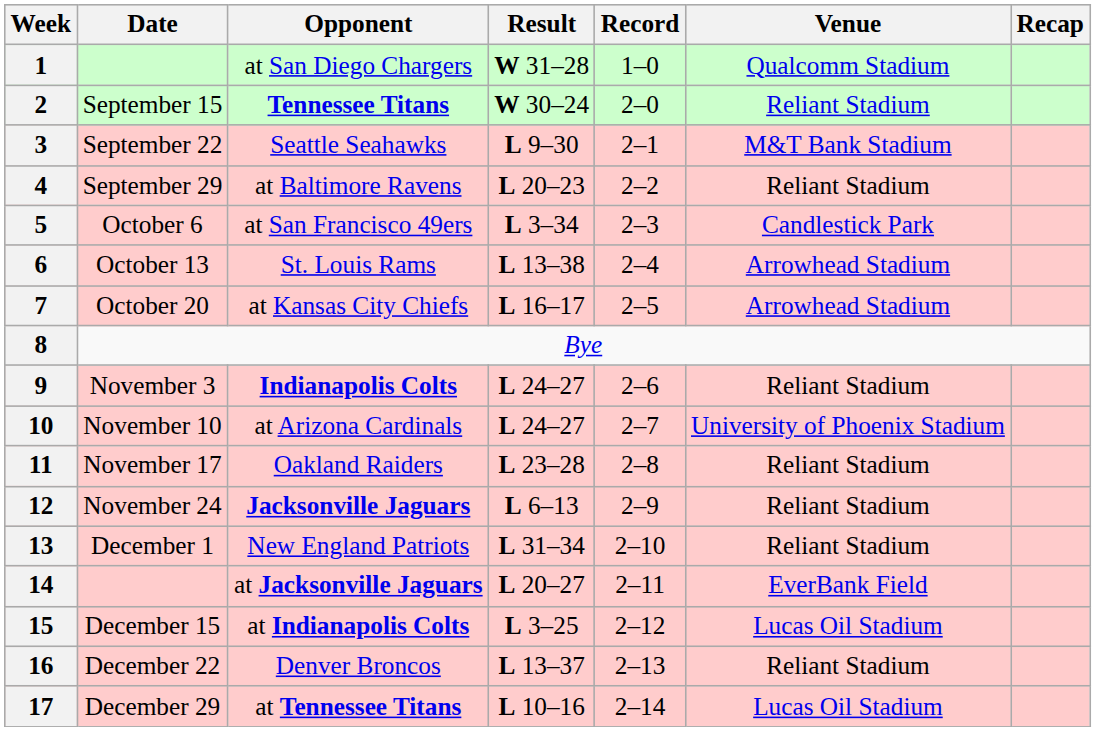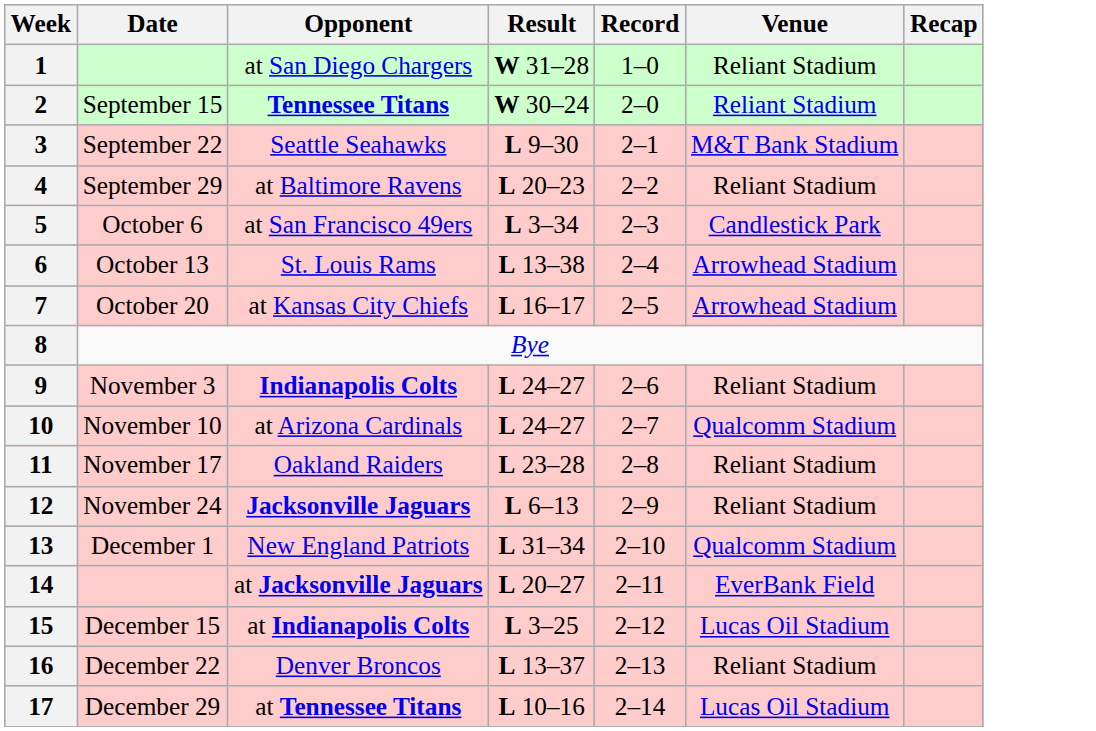(848, 64) Qualcomm Stadium -> (795, 64) Reliant Stadium
(848, 425) University of Phoenix Stadium -> (795, 425) Qualcomm Stadium
(848, 545) Reliant Stadium -> (795, 545) Qualcomm Stadium
